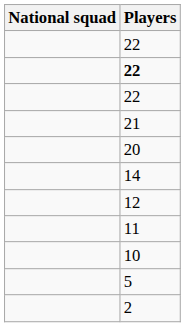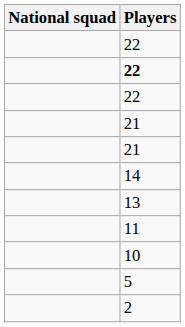(132, 149) 20 -> (132, 149) 21
(132, 202) 12 -> (132, 202) 13
